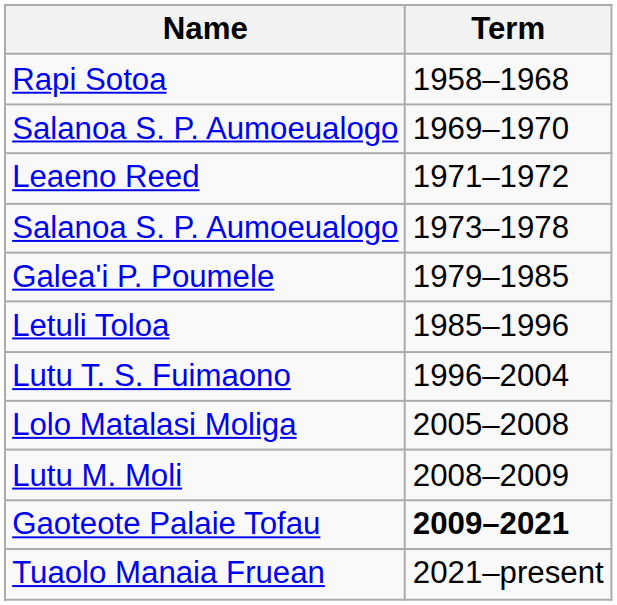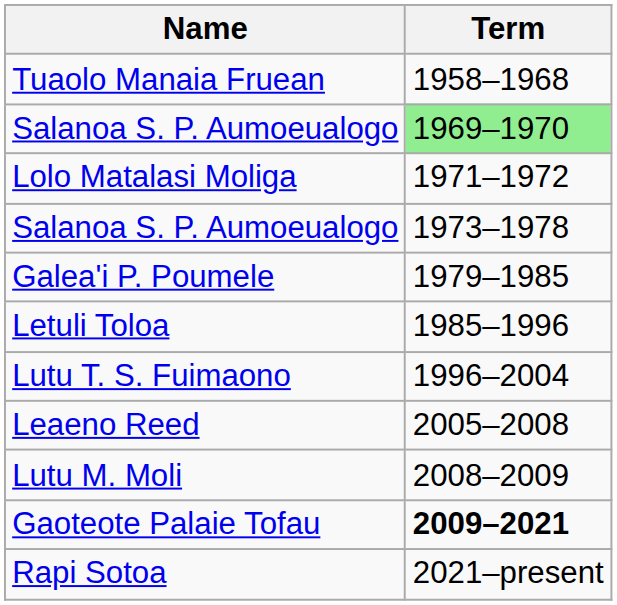(89, 78) Rapi Sotoa -> (169, 78) Tuaolo Manaia Fruean
(491, 128) no background -> (491, 128) lightgreen background
(106, 177) Leaeno Reed -> (154, 177) Lolo Matalasi Moliga
(154, 425) Lolo Matalasi Moliga -> (106, 425) Leaeno Reed
(169, 573) Tuaolo Manaia Fruean -> (89, 573) Rapi Sotoa
